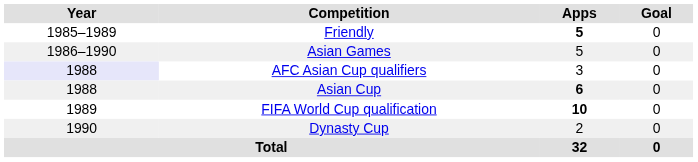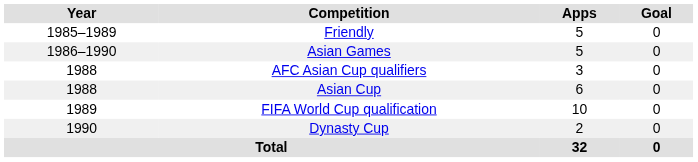(579, 32) bold -> (579, 32) normal
(82, 71) lavender background -> (82, 71) no background
(579, 90) bold -> (579, 90) normal
(579, 109) bold -> (579, 109) normal
